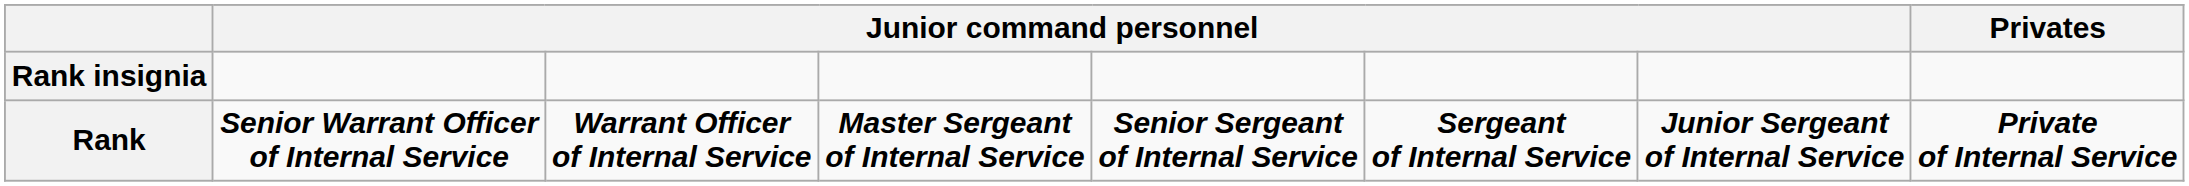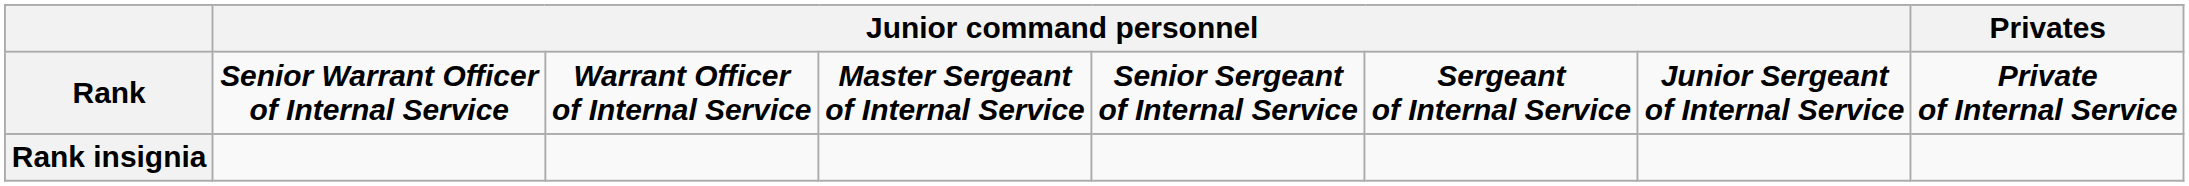rows swapped: (109, 139) <-> (109, 75)
